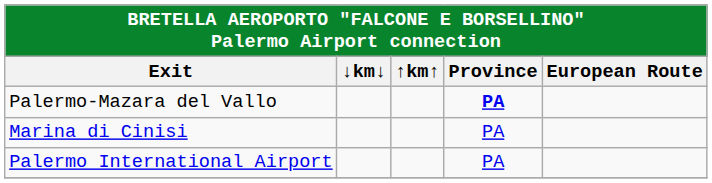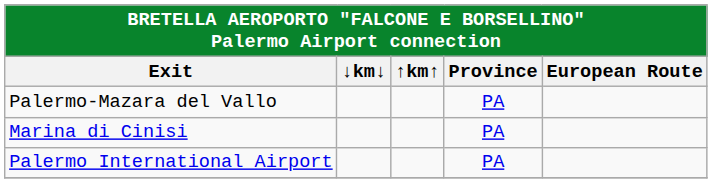(493, 102) bold -> (493, 102) normal
